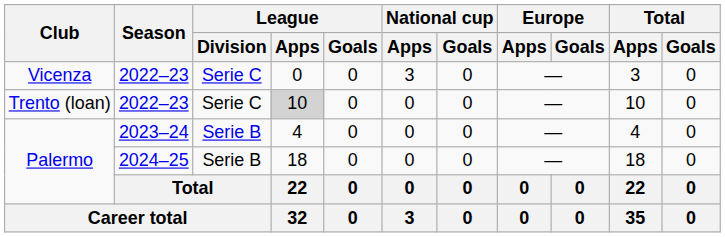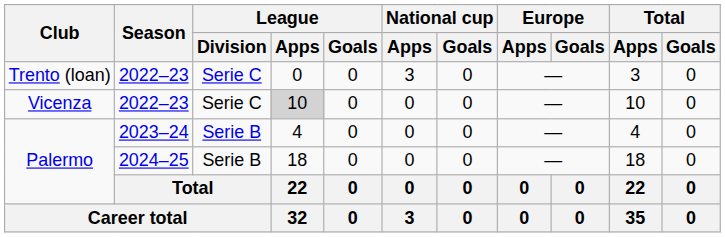(60, 75) Vicenza -> (60, 75) Trento (loan)
(60, 103) Trento (loan) -> (60, 103) Vicenza
